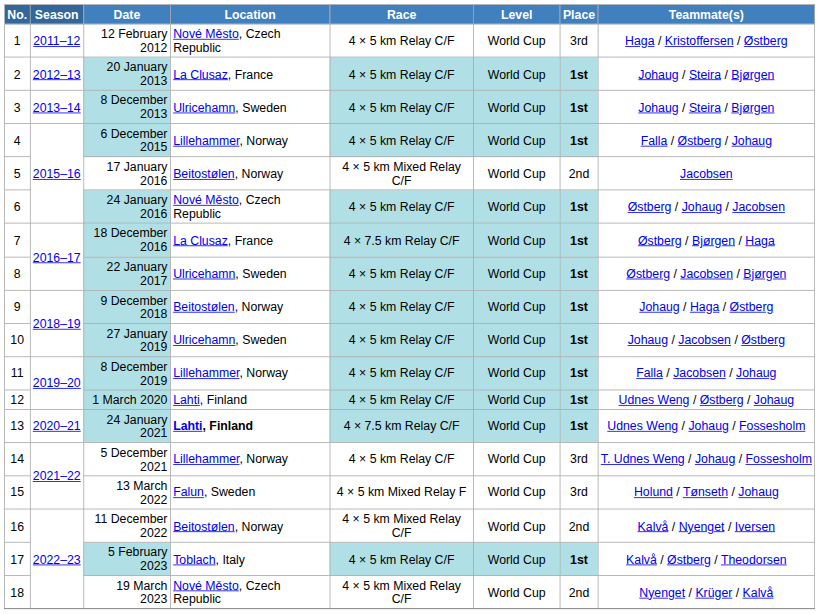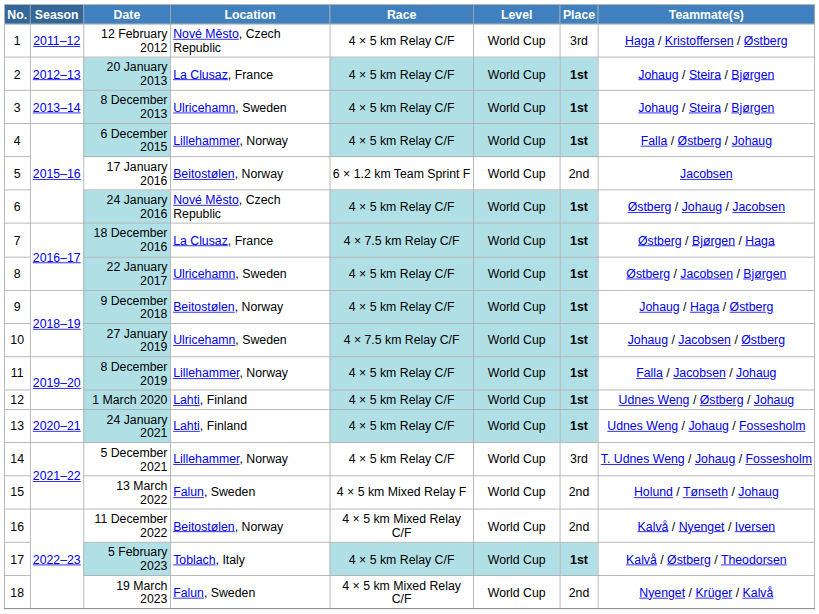(402, 174) 4 × 5 km Mixed Relay C/F -> (402, 174) 6 × 1.2 km Team Sprint F
(402, 340) 4 × 5 km Relay C/F -> (402, 340) 4 × 7.5 km Relay C/F
(213, 426) bold -> (210, 426) normal
(402, 426) 4 × 7.5 km Relay C/F -> (402, 426) 4 × 5 km Relay C/F
(579, 493) 3rd -> (579, 493) 2nd
(227, 592) Nové Město, Czech Republic -> (214, 592) Falun, Sweden
